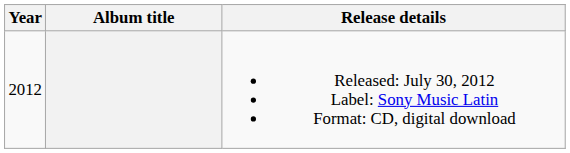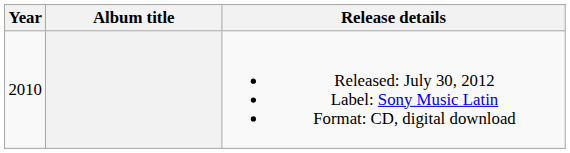(25, 89) 2012 -> (25, 89) 2010
